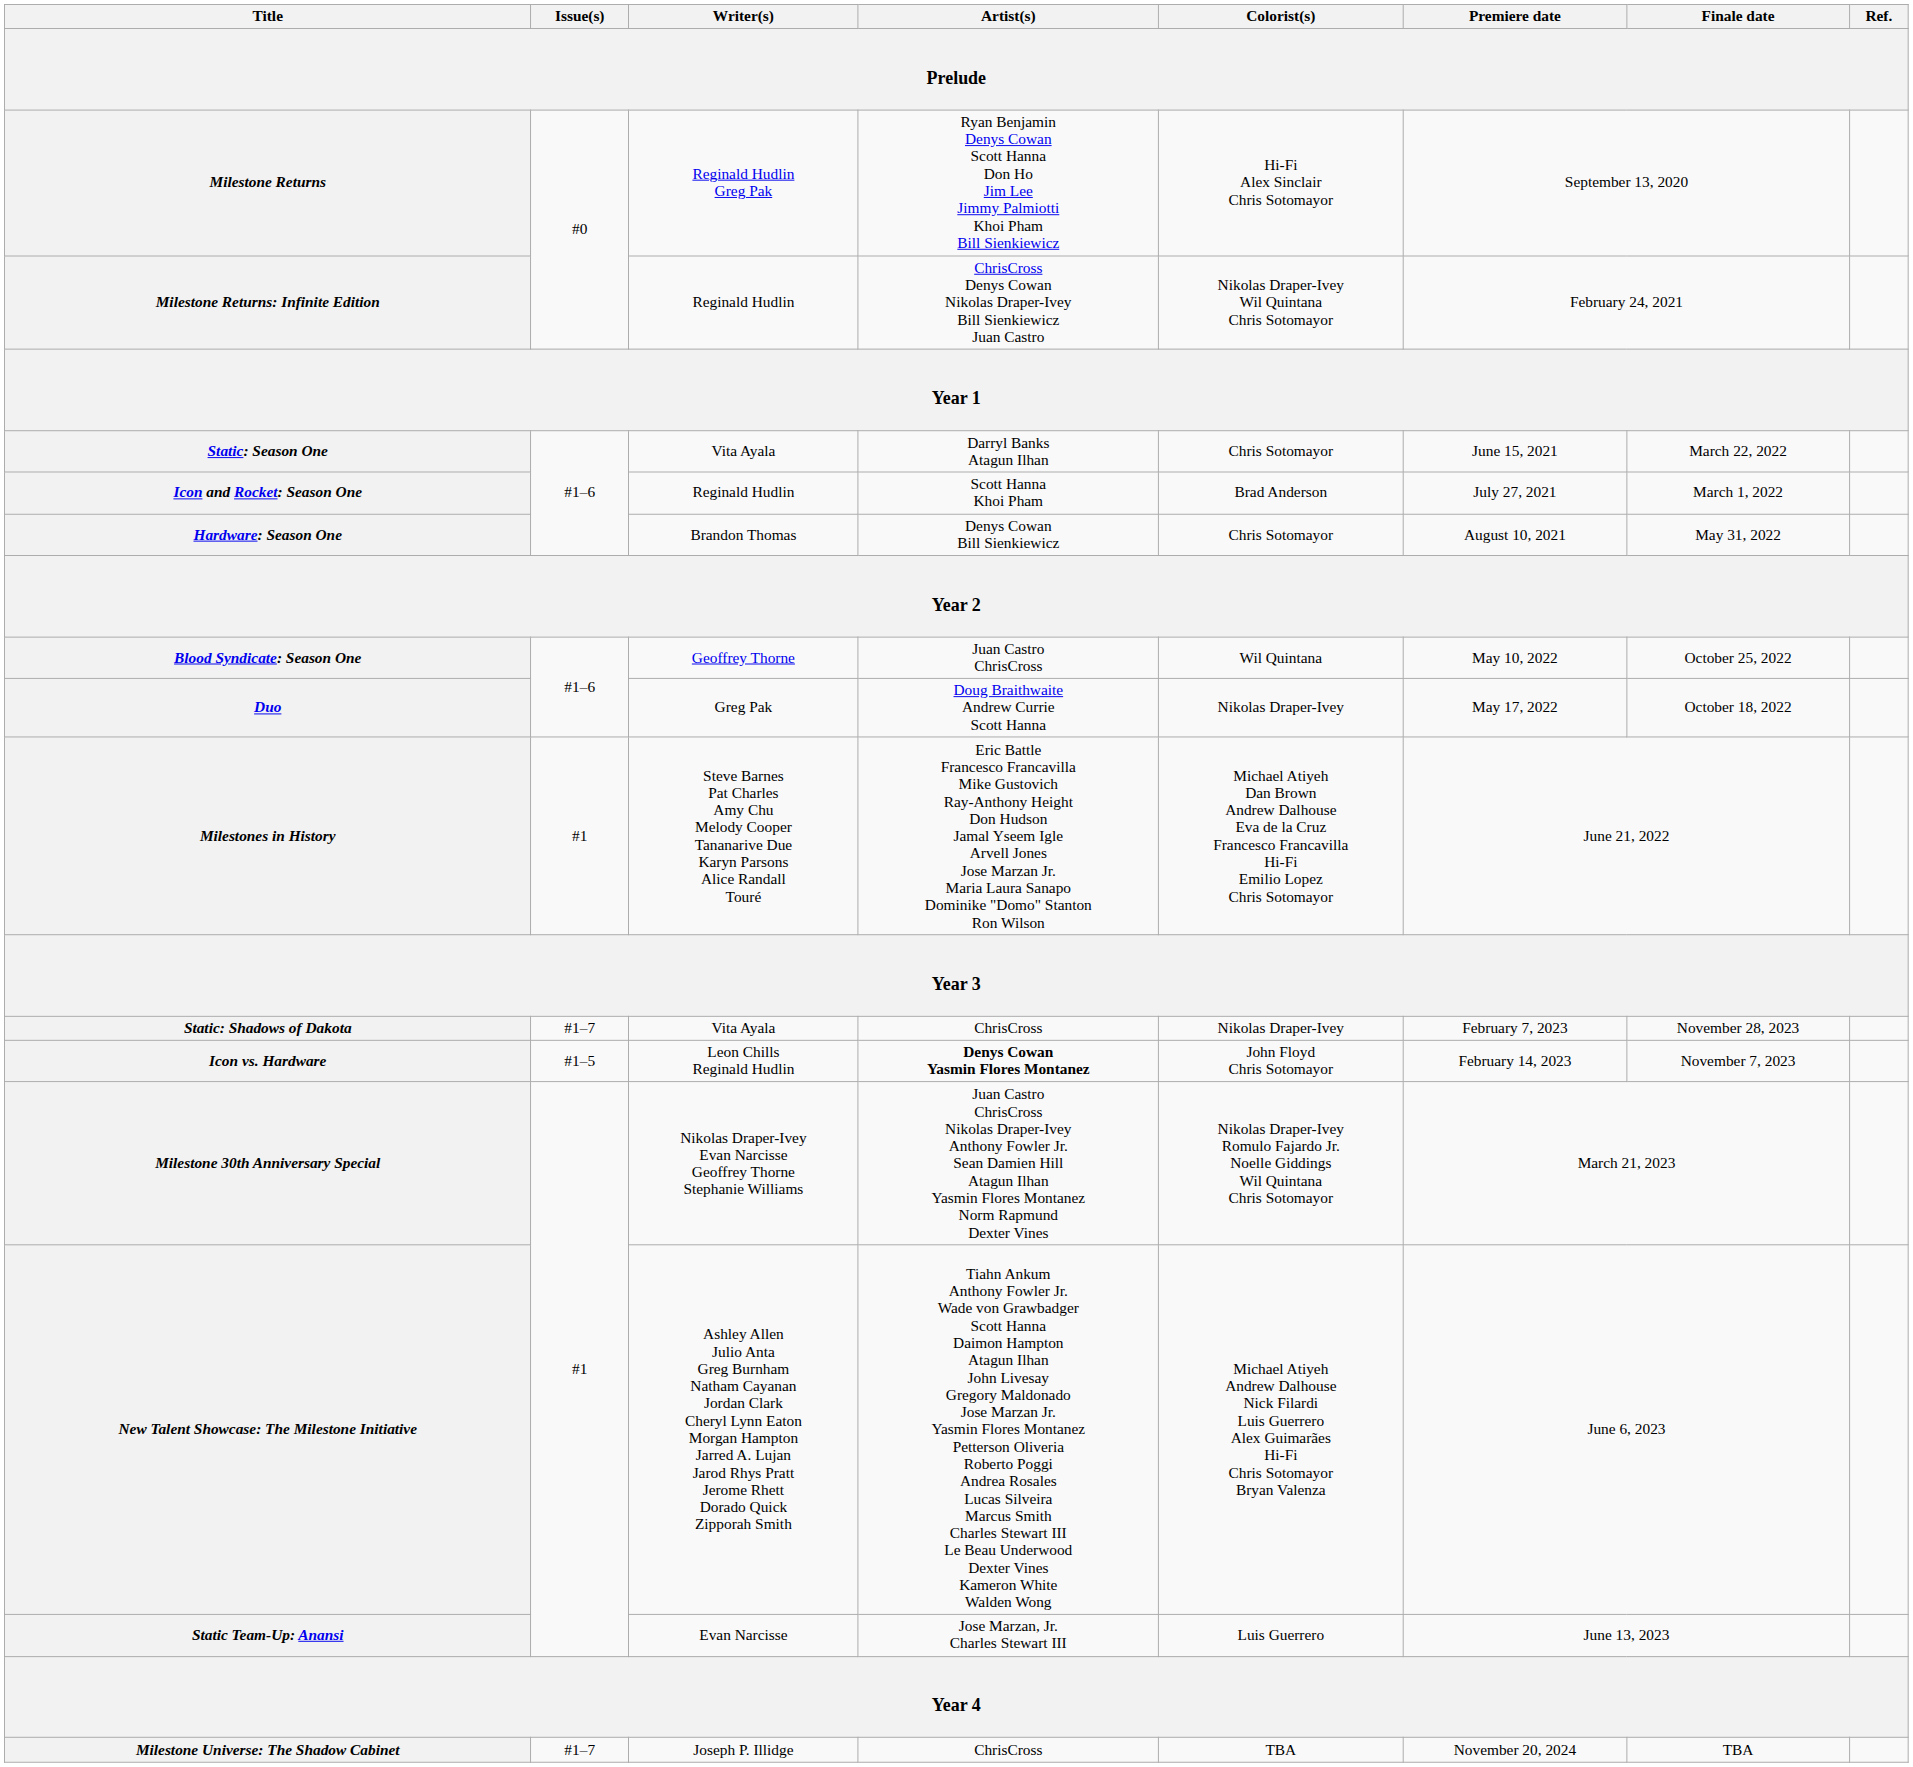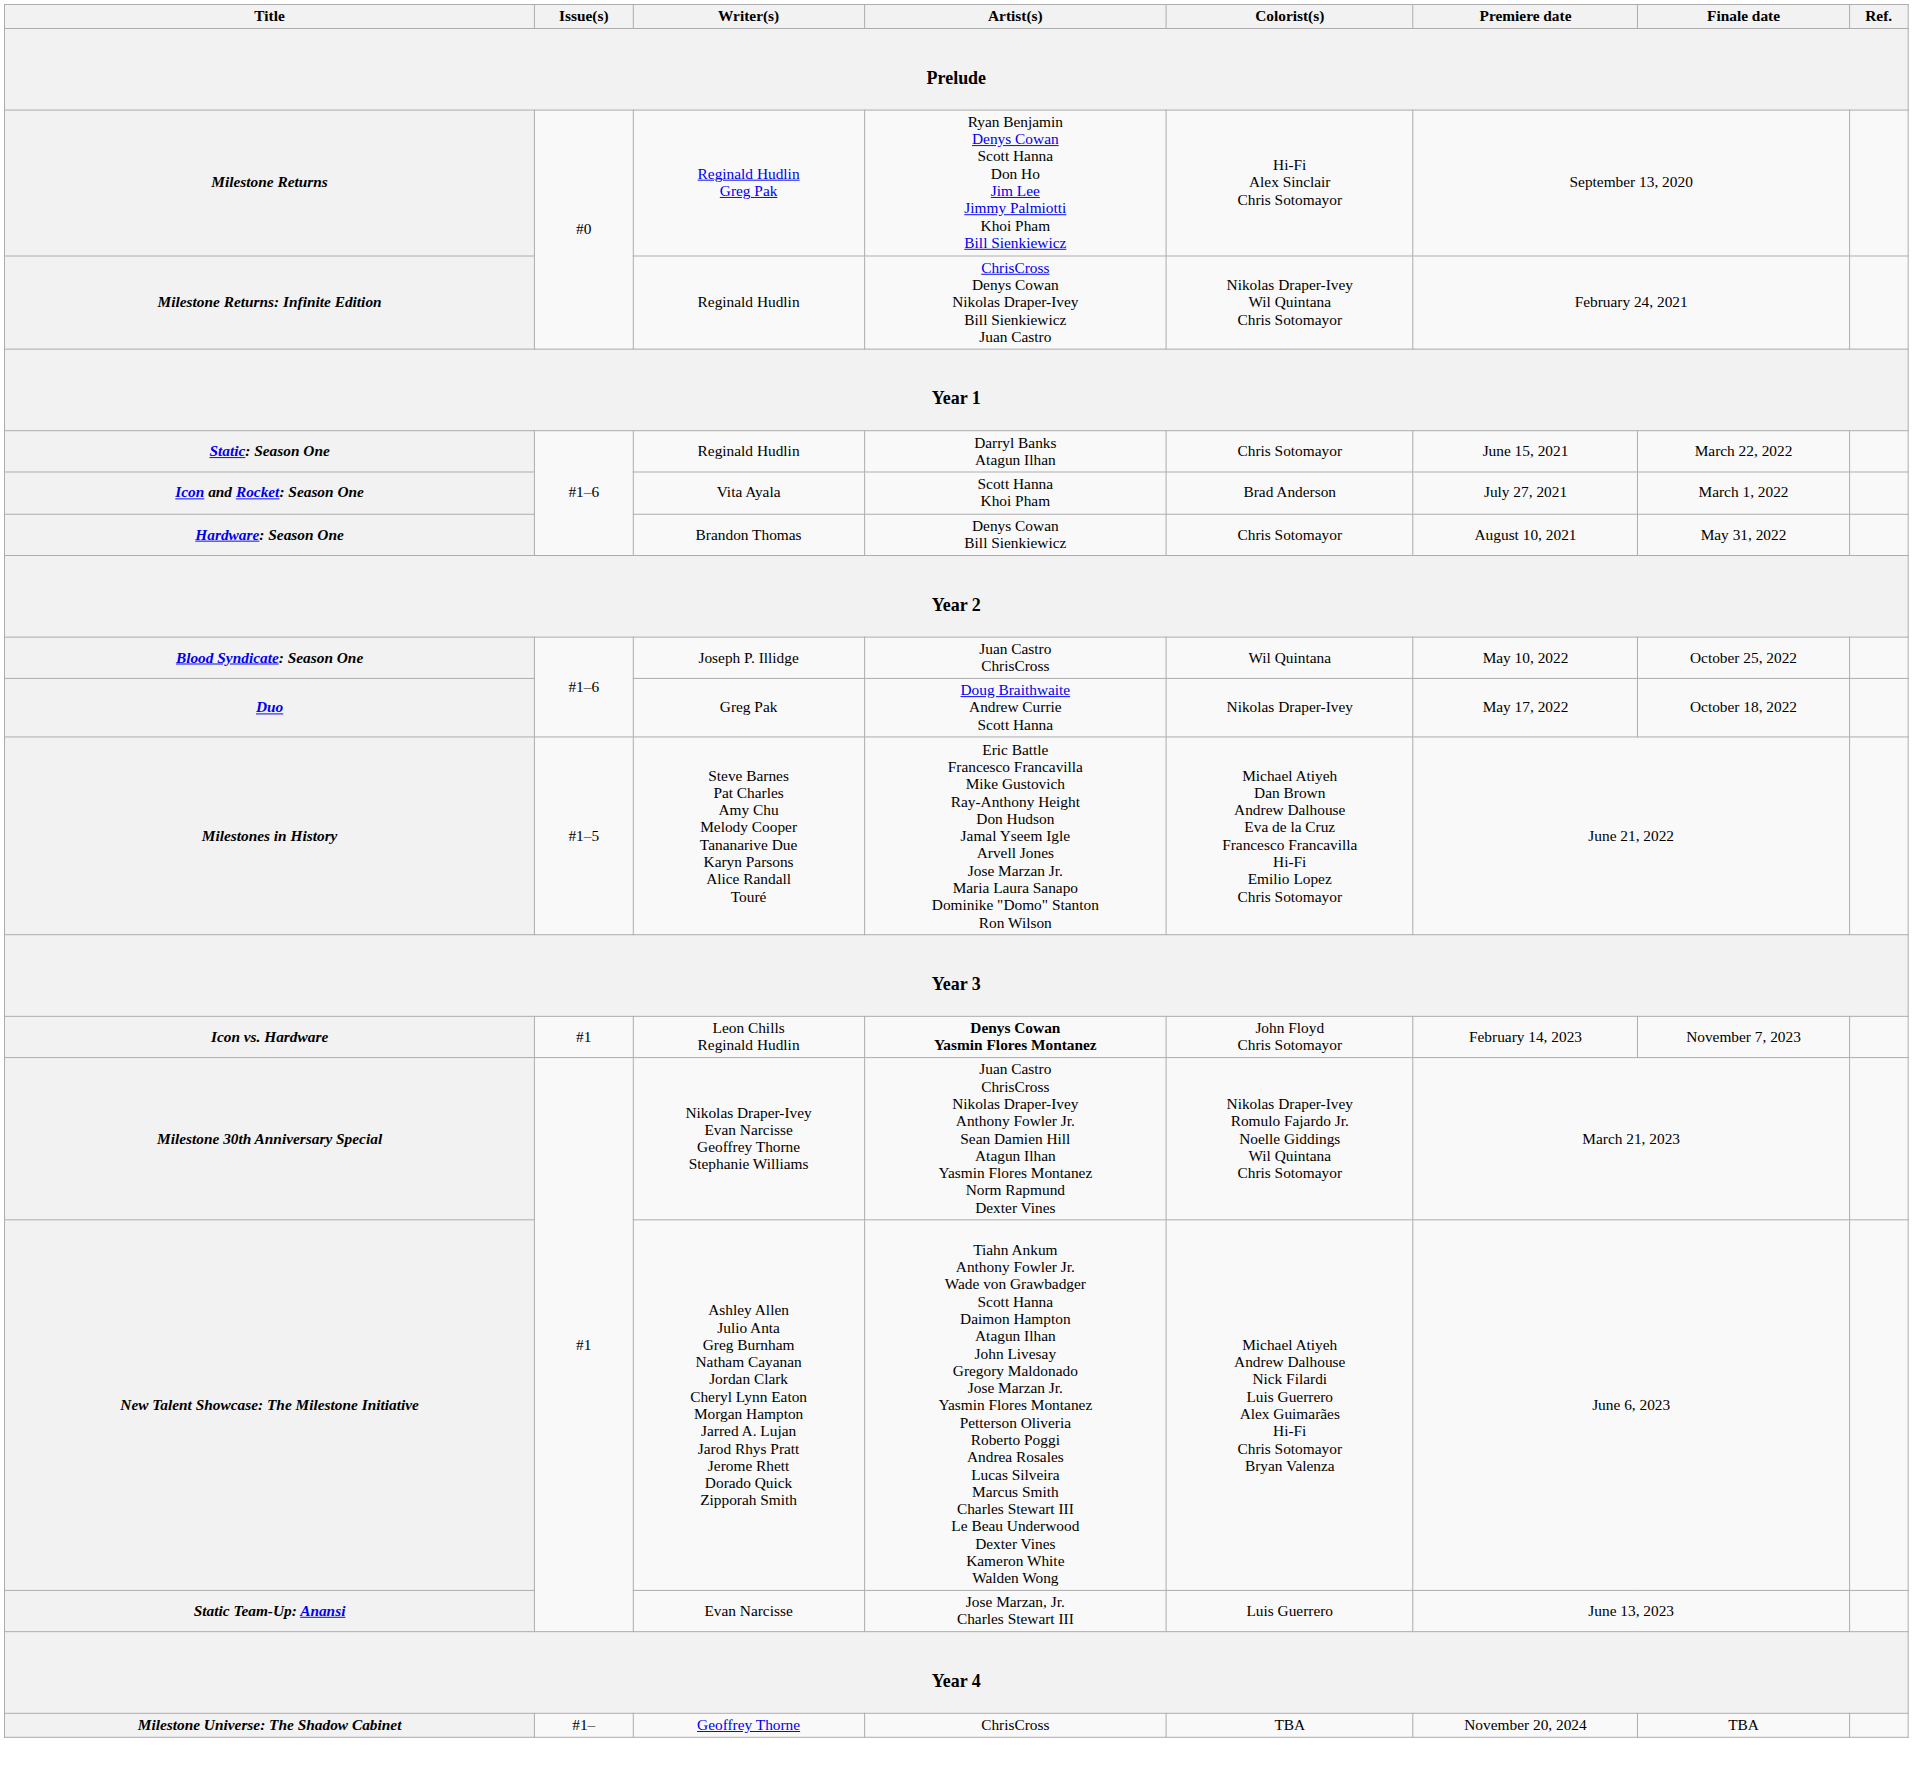(743, 451) Vita Ayala -> (749, 451) Reginald Hudlin
(743, 492) Reginald Hudlin -> (749, 492) Vita Ayala
(743, 657) Geoffrey Thorne -> (749, 657) Joseph P. Illidge
(580, 835) #1 -> (584, 835) #1–5
- row: (268, 1028)
(580, 1061) #1–5 -> (584, 1036) #1
(580, 1749) #1–7 -> (584, 1725) #1–
(743, 1749) Joseph P. Illidge -> (749, 1725) Geoffrey Thorne
